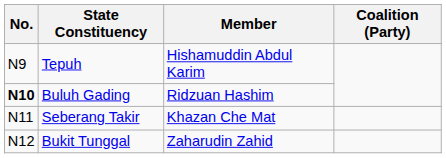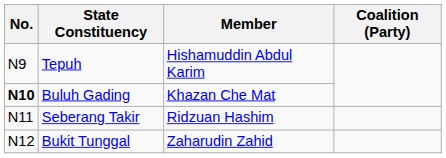(220, 94) Ridzuan Hashim -> (221, 94) Khazan Che Mat
(221, 118) Khazan Che Mat -> (220, 118) Ridzuan Hashim
